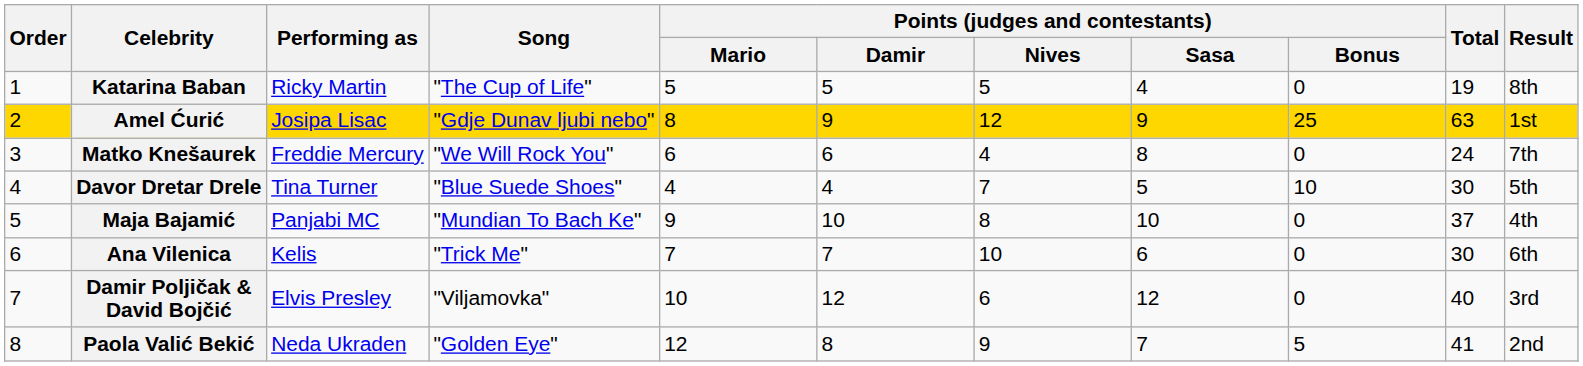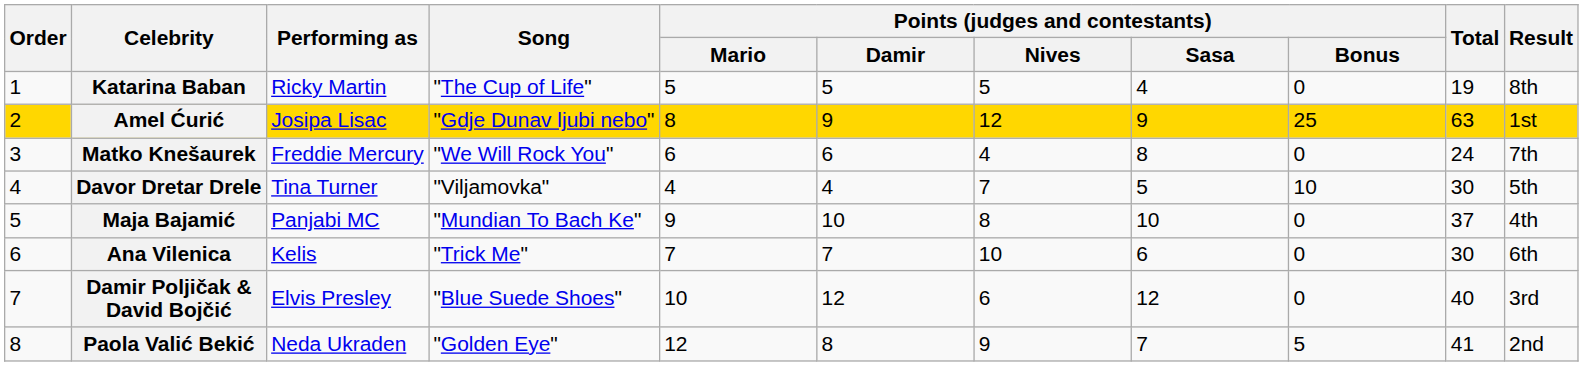(528, 187) "Blue Suede Shoes" -> (491, 187) "Viljamovka"
(491, 298) "Viljamovka" -> (528, 298) "Blue Suede Shoes"
